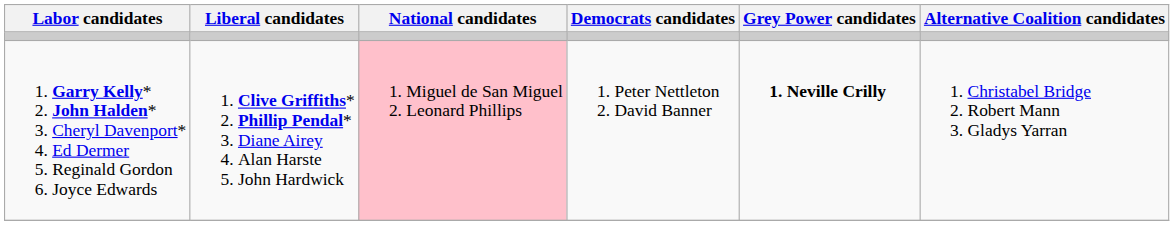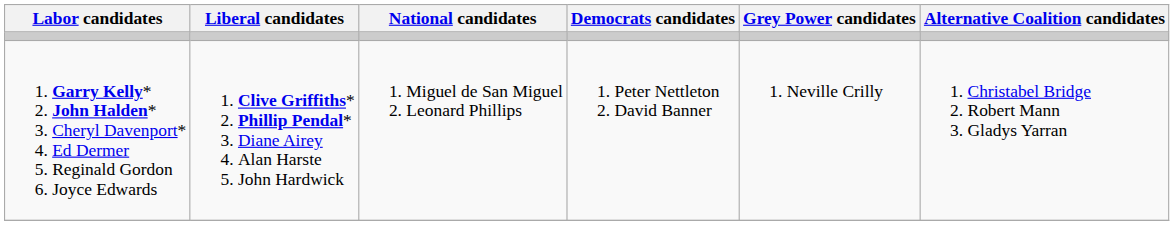(463, 101) pink background -> (463, 101) no background
(829, 91) bold -> (829, 91) normal
